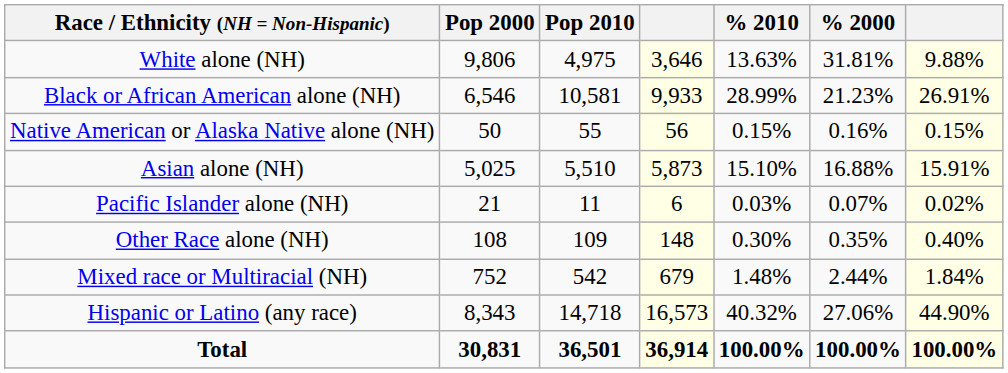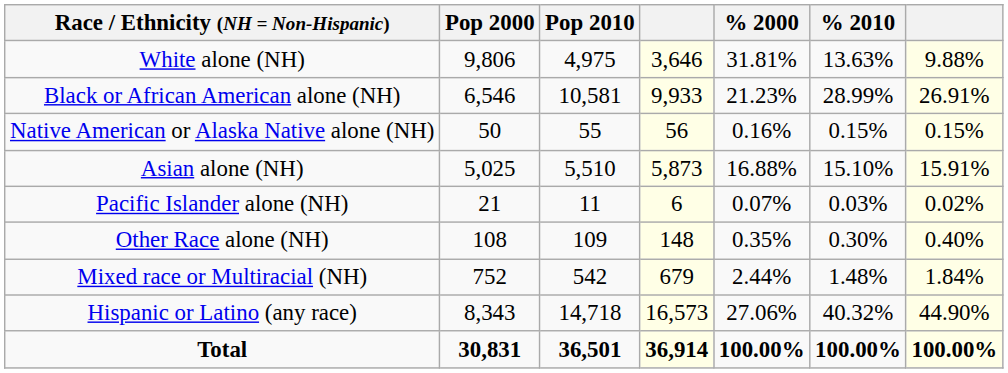columns swapped: (858, 22) <-> (762, 22)
